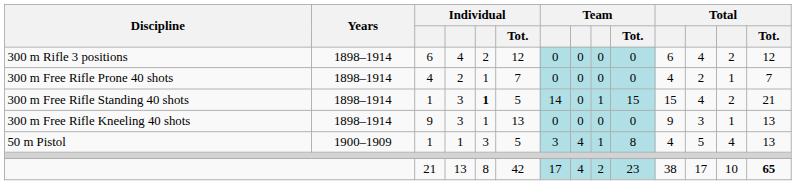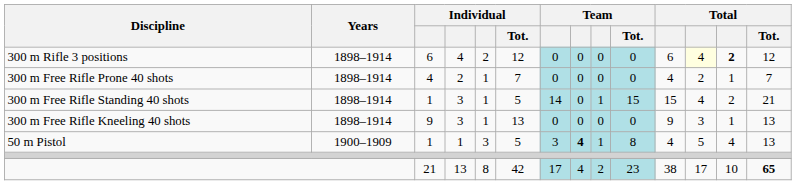(701, 57) no background -> (701, 57) lightyellow background
(731, 57) normal -> (731, 57) bold
(486, 100) bold -> (486, 100) normal
(581, 142) normal -> (581, 142) bold
